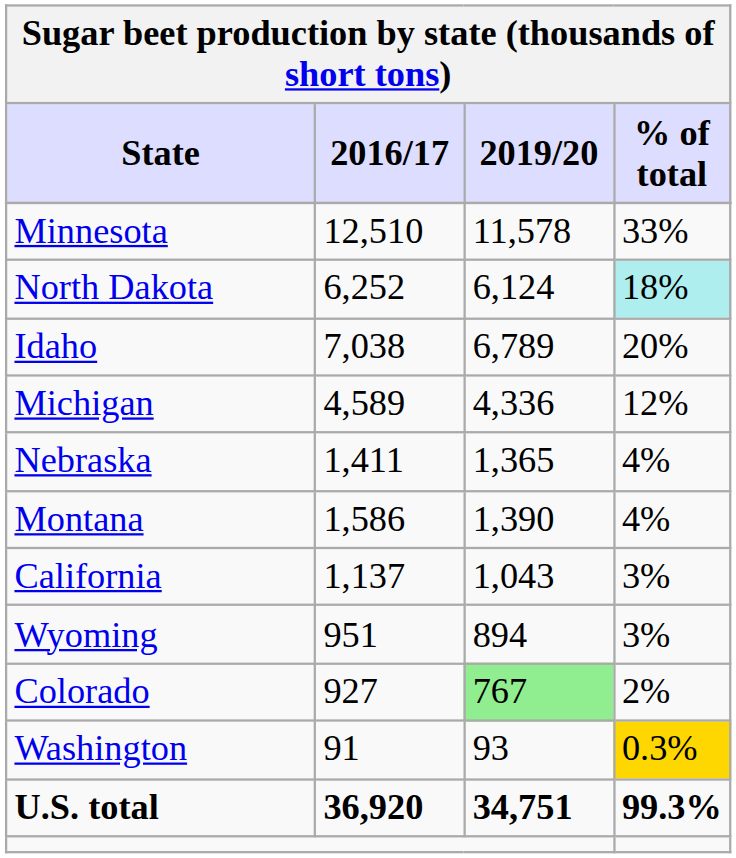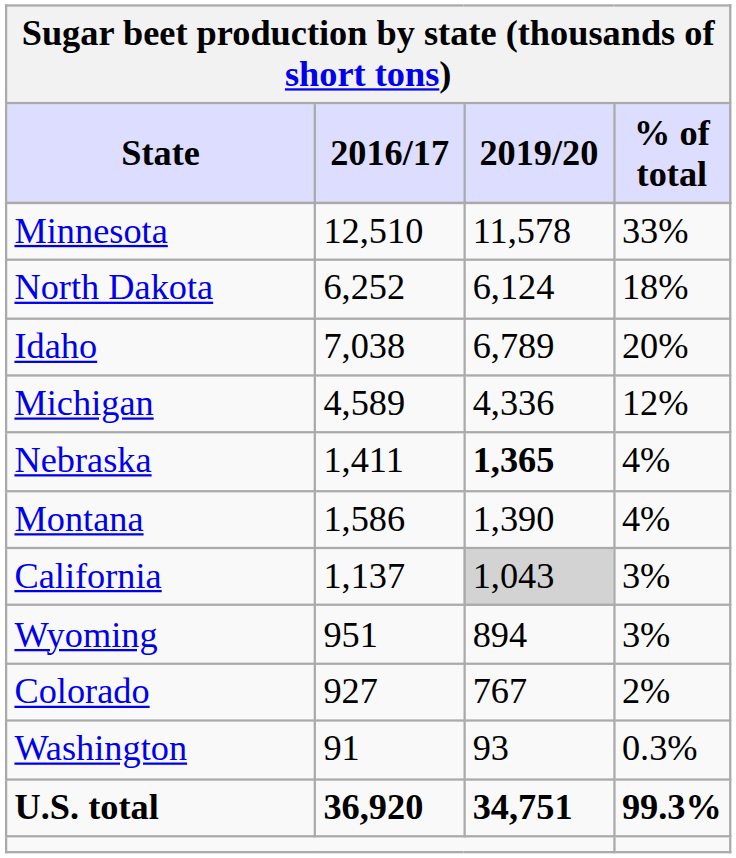(655, 288) paleturquoise background -> (655, 288) no background
(514, 460) normal -> (514, 460) bold
(514, 576) no background -> (514, 576) lightgrey background
(500, 691) lightgreen background -> (500, 691) no background
(660, 748) gold background -> (660, 748) no background
